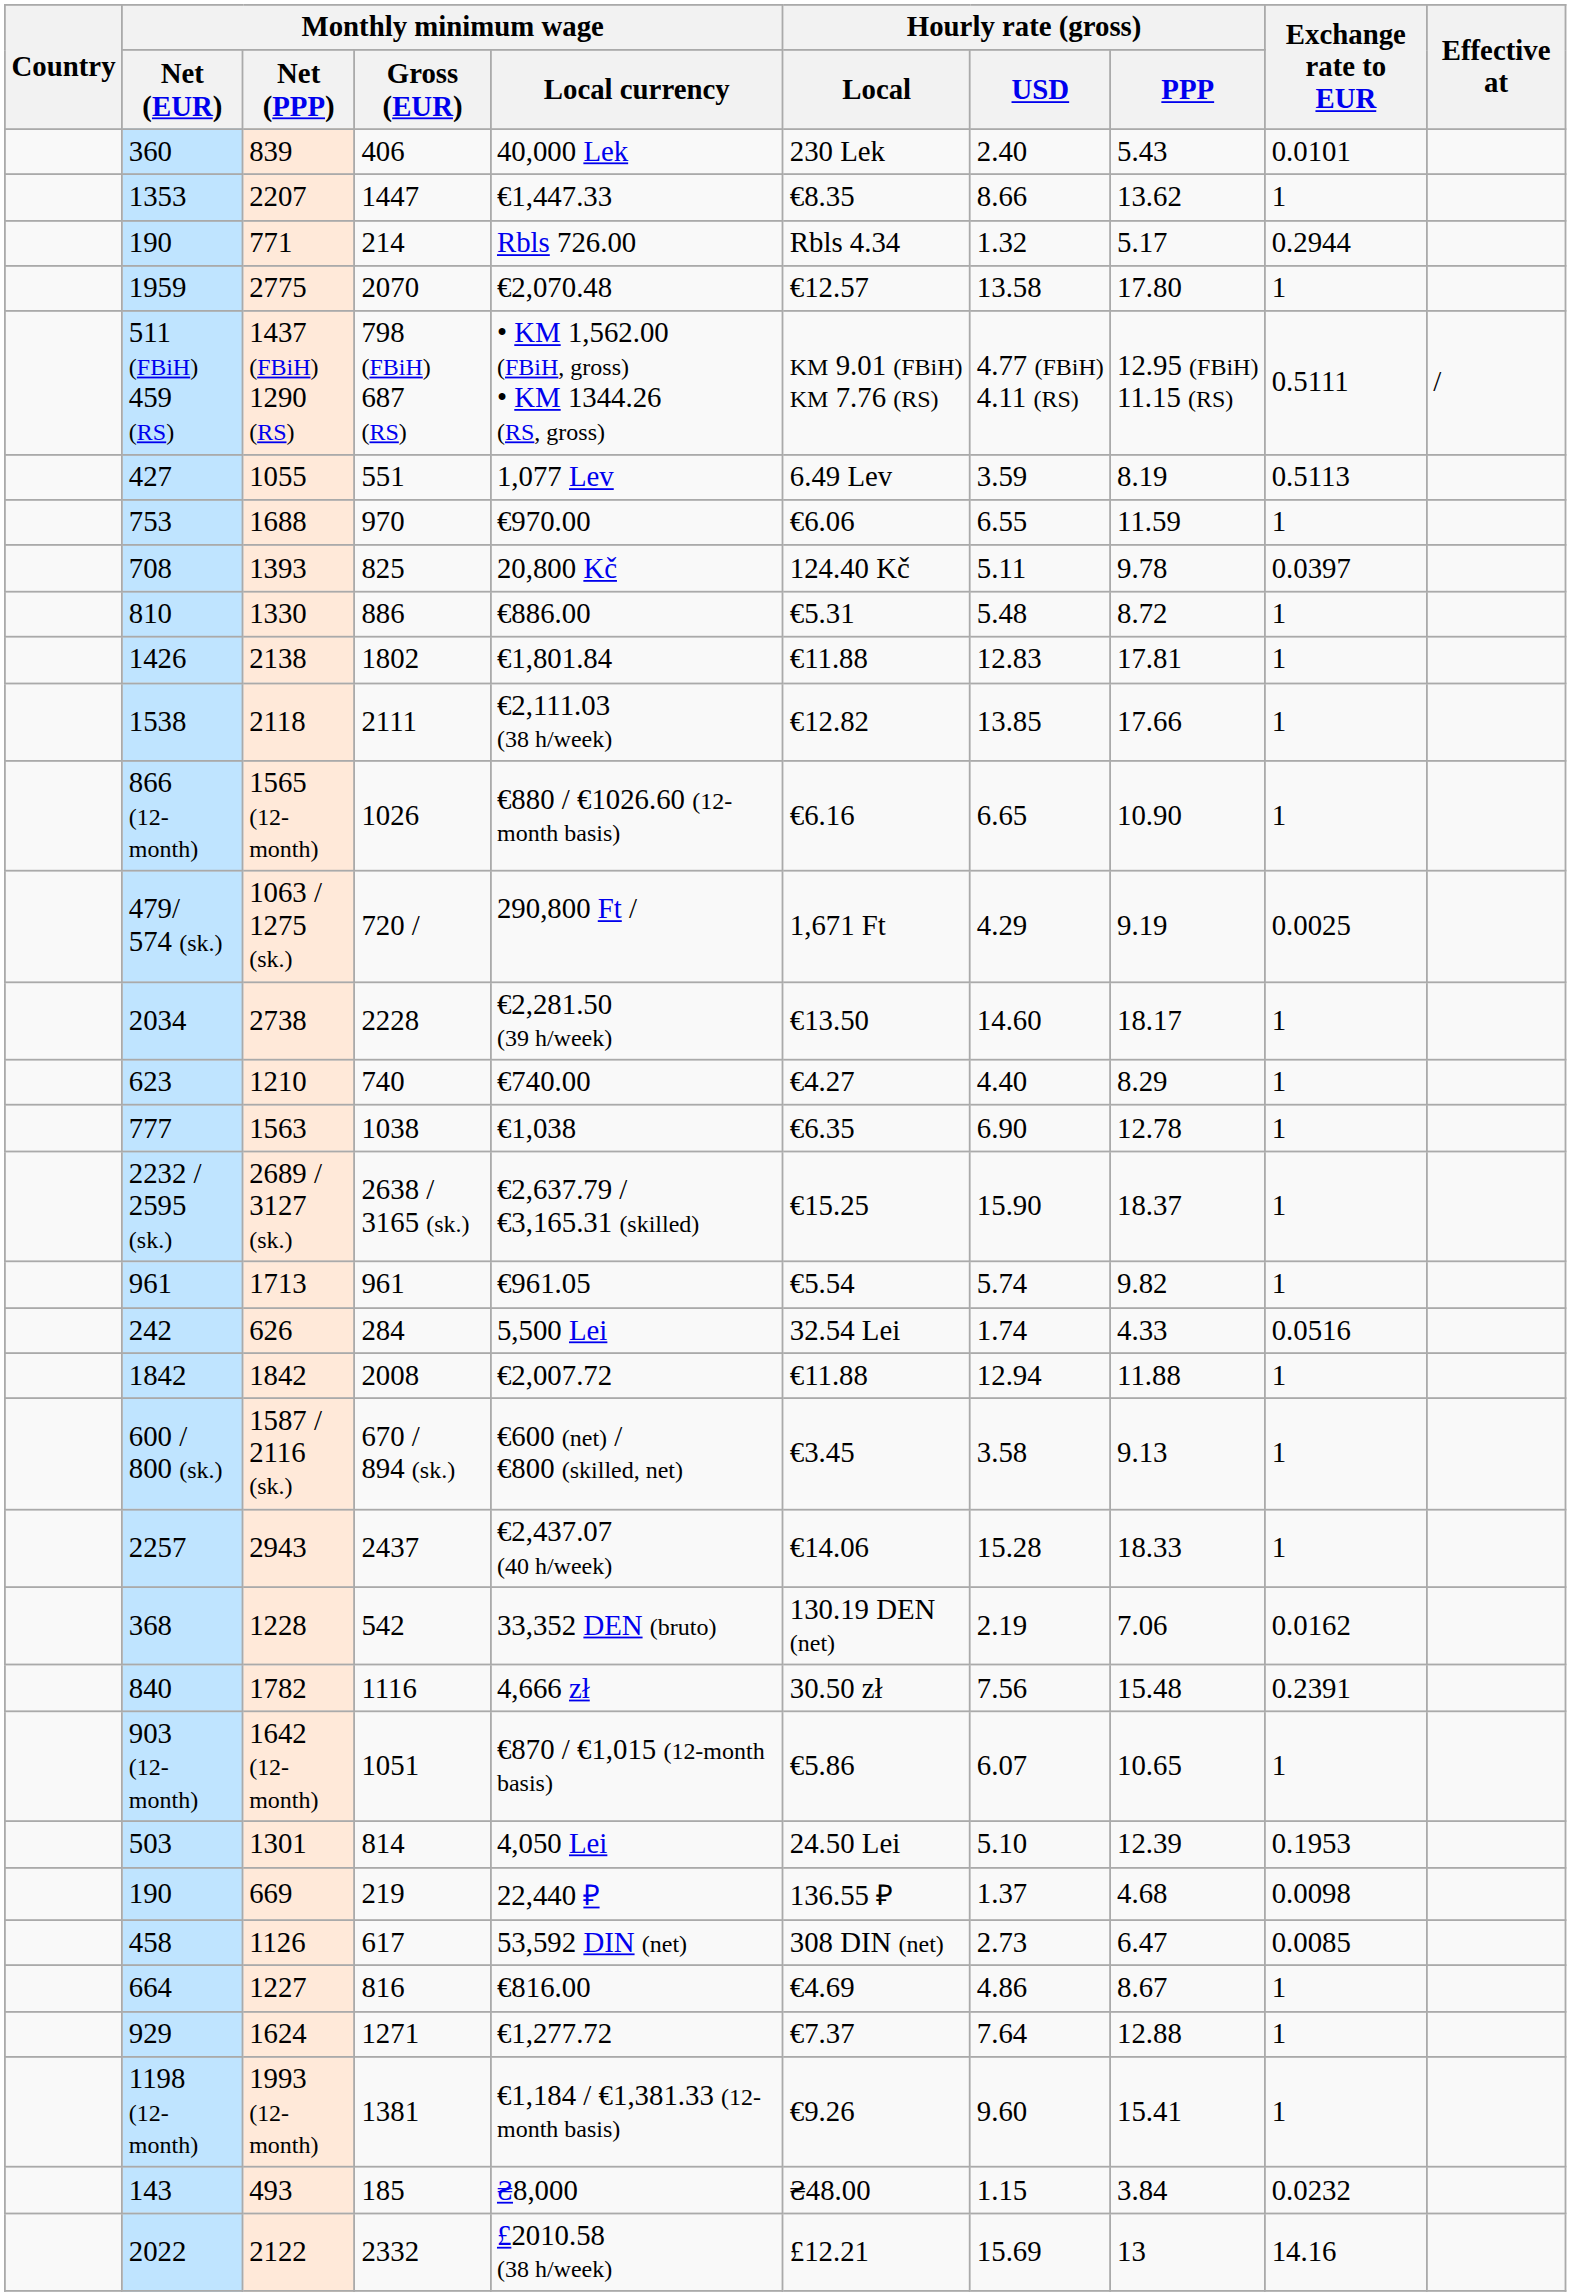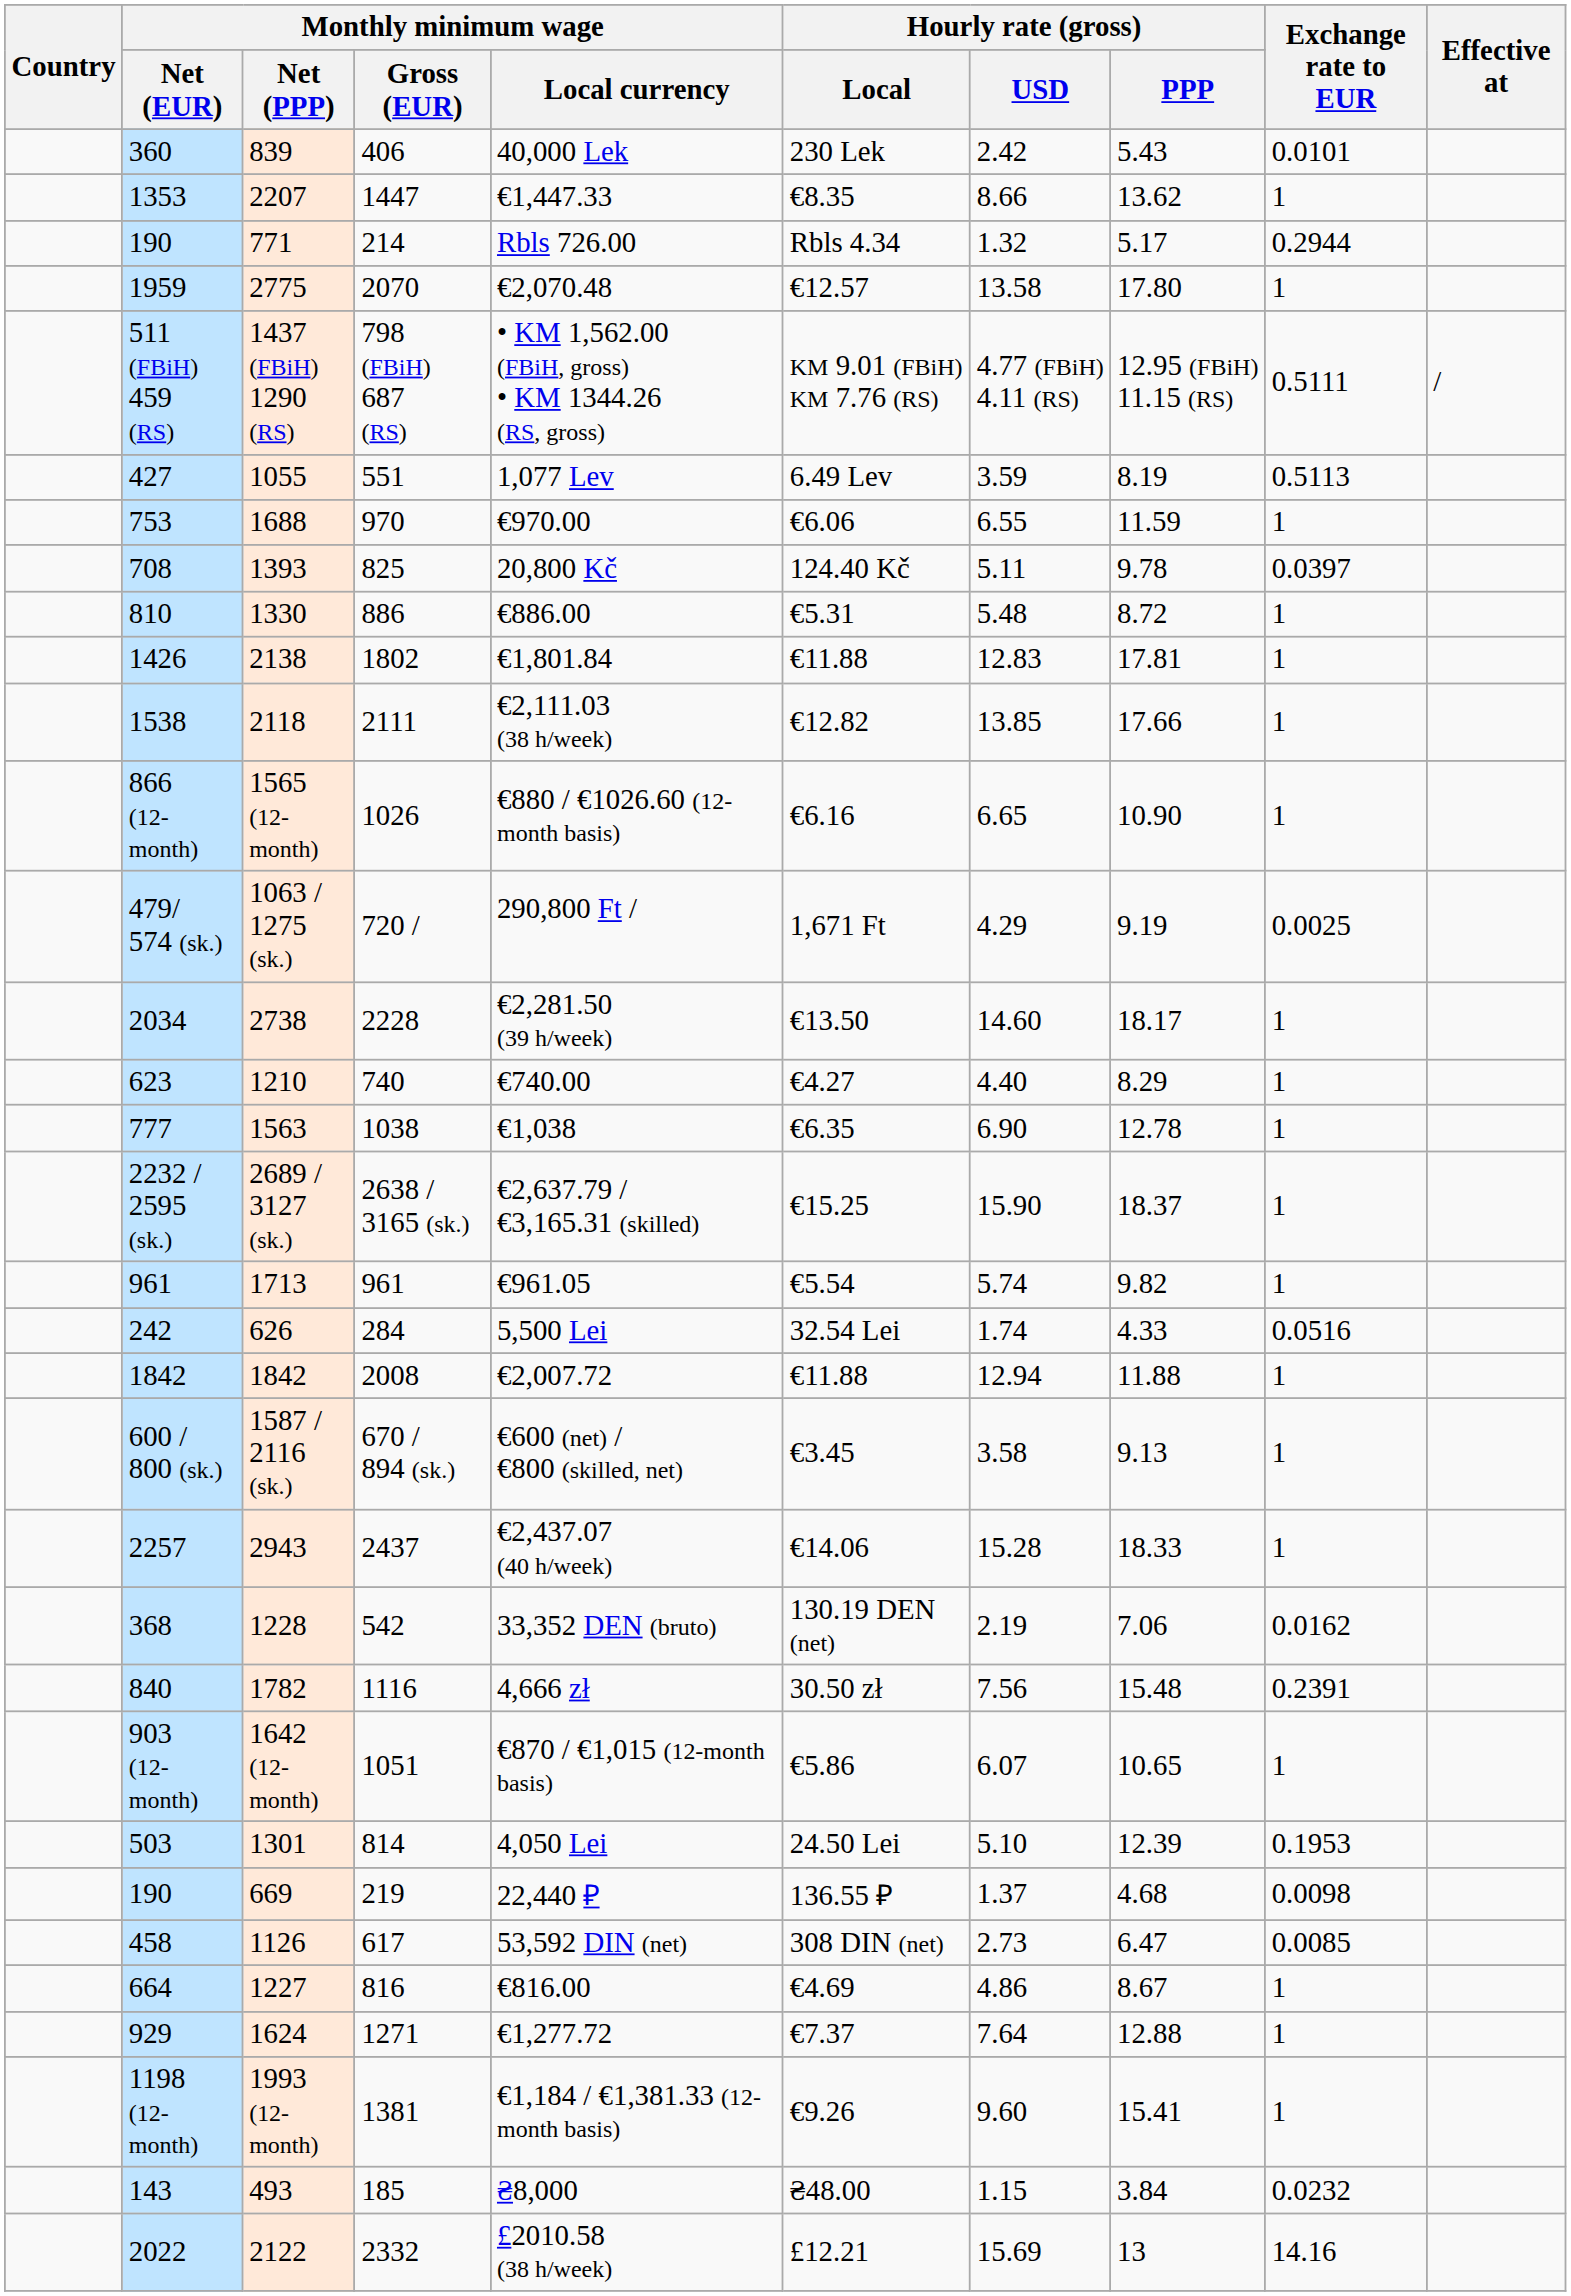(1002, 151) 2.40 -> (1002, 151) 2.42
